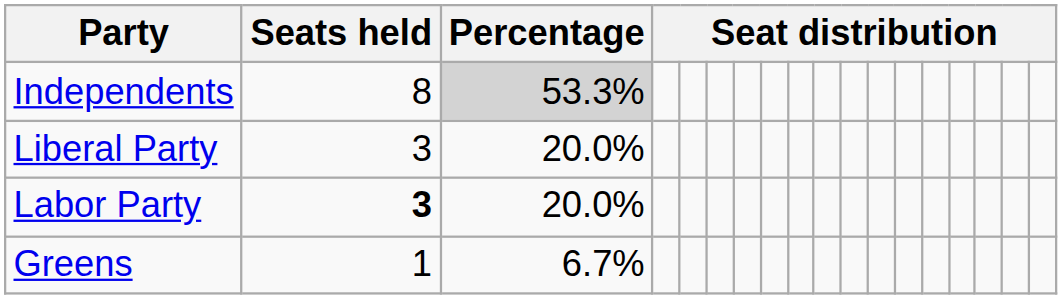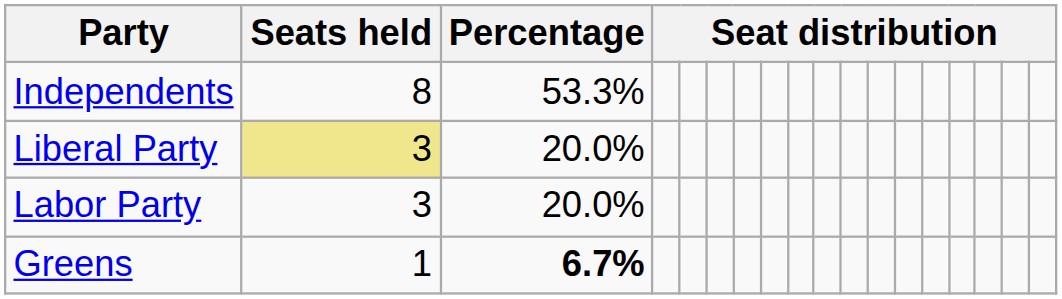(593, 90) lightgrey background -> (593, 90) no background
(422, 148) no background -> (422, 148) khaki background
(422, 206) bold -> (422, 206) normal
(603, 263) normal -> (603, 263) bold
